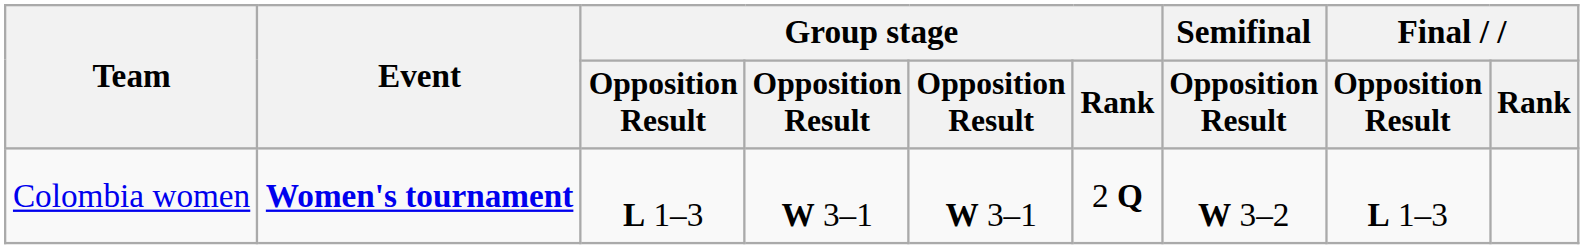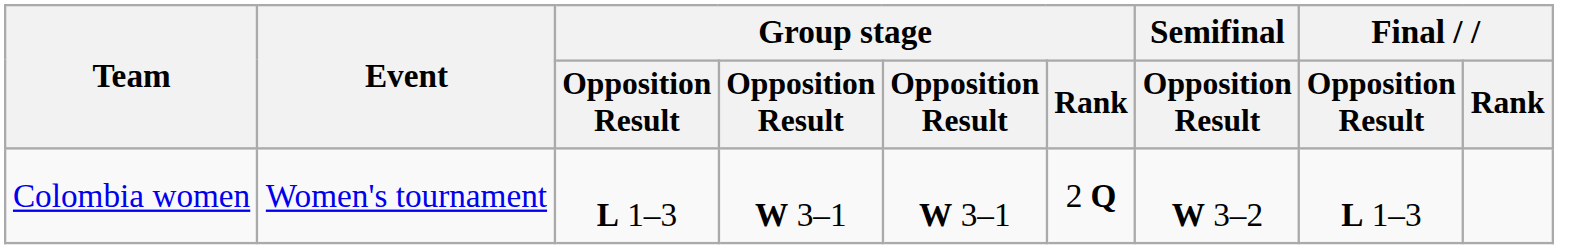(420, 195) bold -> (406, 195) normal
